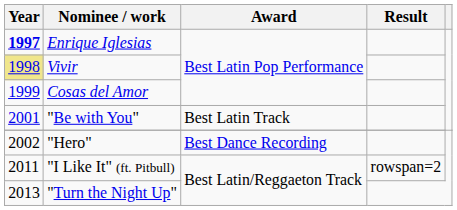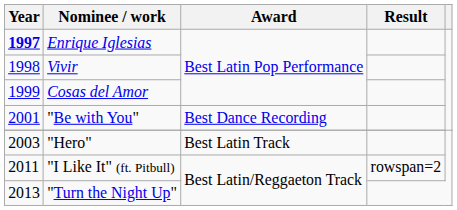(24, 67) khaki background -> (24, 67) no background
(237, 117) Best Latin Track -> (256, 117) Best Dance Recording
(24, 142) 2002 -> (24, 142) 2003
(256, 142) Best Dance Recording -> (237, 142) Best Latin Track
